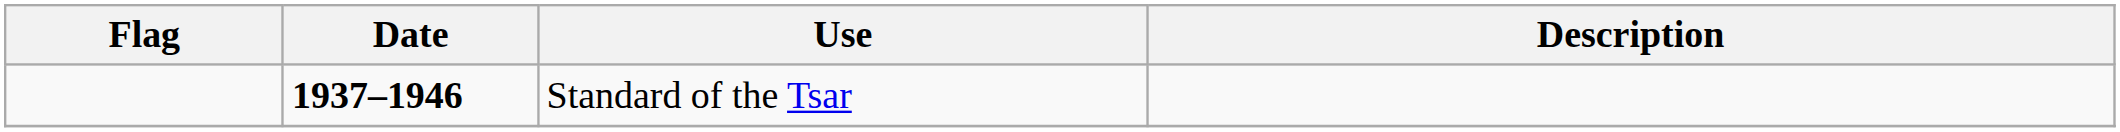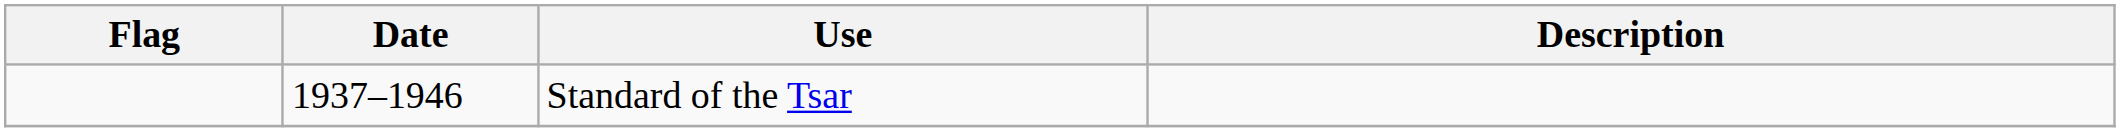(377, 94) bold -> (377, 94) normal
